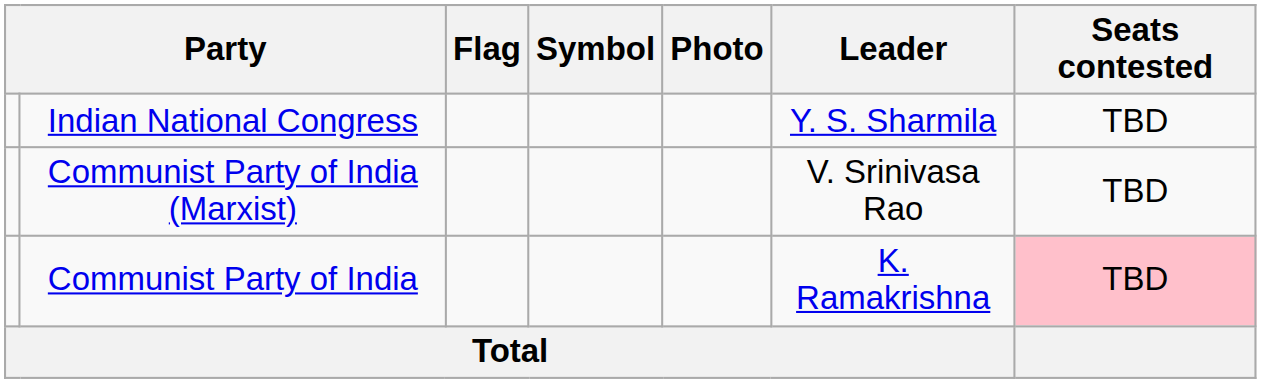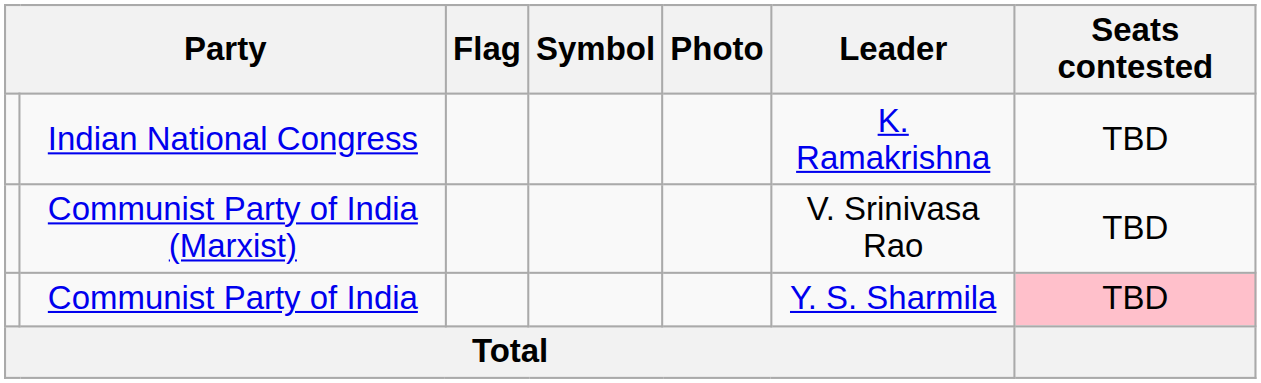(893, 119) Y. S. Sharmila -> (893, 138) K. Ramakrishna
(893, 280) K. Ramakrishna -> (893, 298) Y. S. Sharmila
